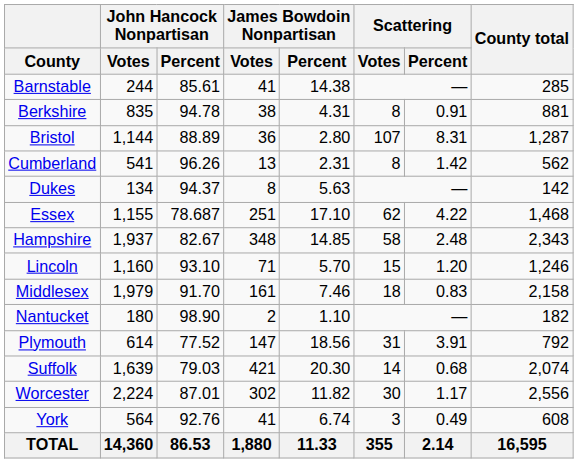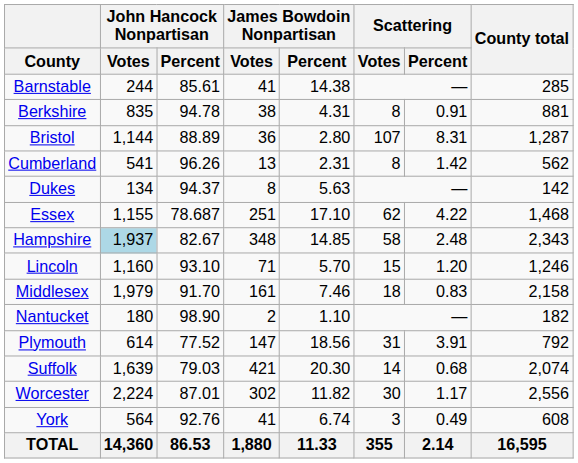(133, 240) no background -> (133, 240) lightblue background
